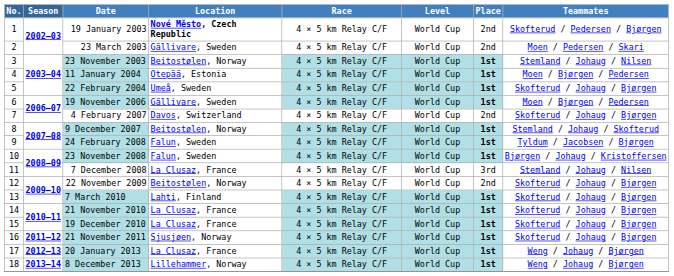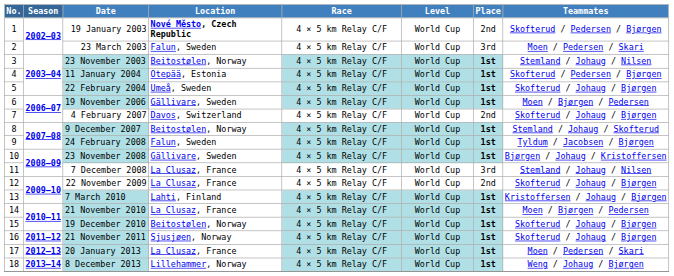(194, 48) Gällivare, Sweden -> (183, 48) Falun, Sweden
(488, 48) 2nd -> (488, 48) 3rd
(586, 75) Moen / Bjørgen / Pedersen -> (586, 75) Skofterud / Pedersen / Bjørgen
(183, 157) Falun, Sweden -> (194, 157) Gällivare, Sweden
(199, 184) Beitostølen, Norway -> (194, 184) La Clusaz, France
(586, 197) Skofterud / Johaug / Bjørgen -> (586, 197) Kristoffersen / Johaug / Bjørgen
(586, 211) Skofterud / Johaug / Bjørgen -> (586, 211) Moen / Bjørgen / Pedersen
(194, 224) La Clusaz, France -> (199, 224) Beitostølen, Norway
(586, 251) Weng / Johaug / Bjørgen -> (586, 251) Moen / Pedersen / Skari
